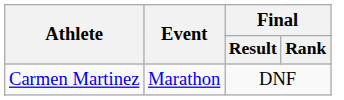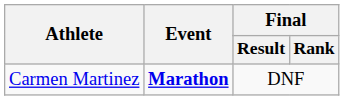(184, 79) normal -> (188, 79) bold
